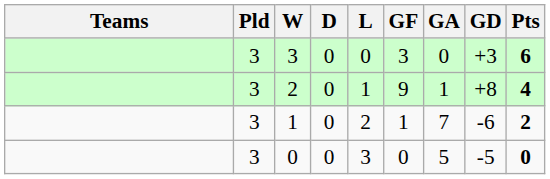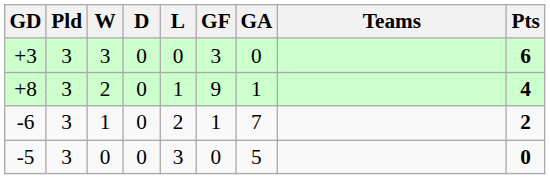columns swapped: (119, 21) <-> (486, 21)
